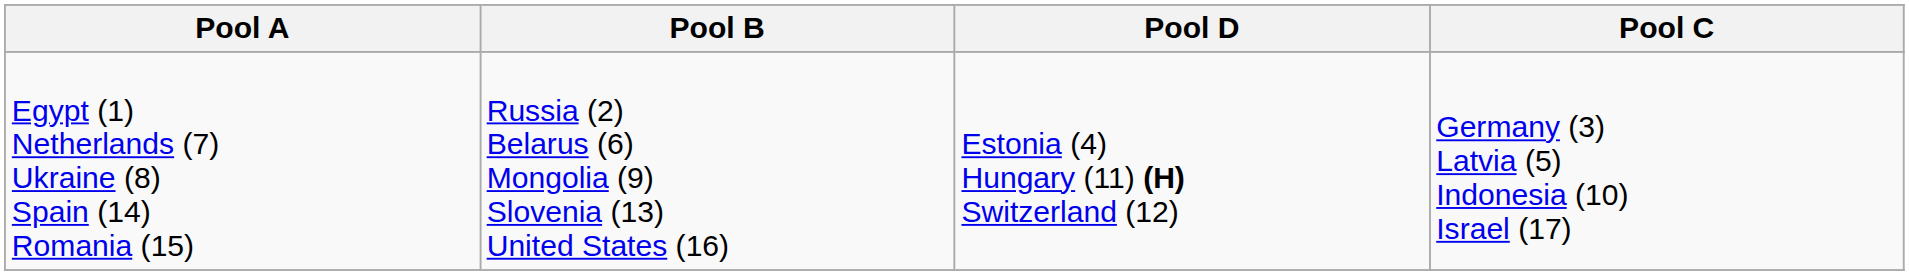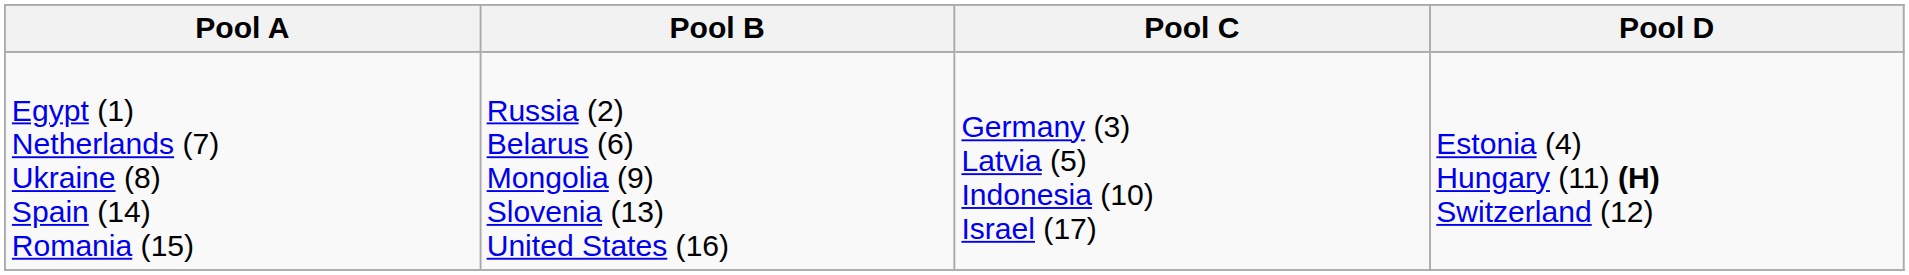columns swapped: (1667, 28) <-> (1192, 28)
